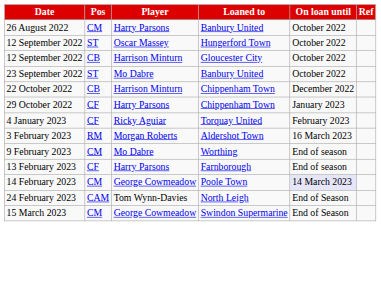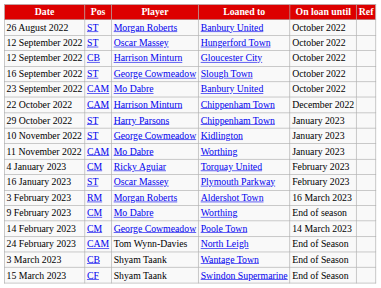(95, 27) CM -> (93, 27) ST
(141, 27) Harry Parsons -> (145, 27) Morgan Roberts
+ row: (45, 74)
(93, 74) ST -> (98, 89) CAM
(93, 89) CB -> (98, 105) CAM
(93, 105) CF -> (93, 120) ST
+ row: (44, 136)
+ row: (44, 151)
(93, 120) CF -> (95, 167) CM
+ row: (39, 182)
- row: (41, 167)
(322, 182) lavender background -> (322, 228) no background
+ row: (34, 259)
(95, 213) CM -> (93, 275) CF
(155, 213) George Cowmeadow -> (140, 275) Shyam Taank
